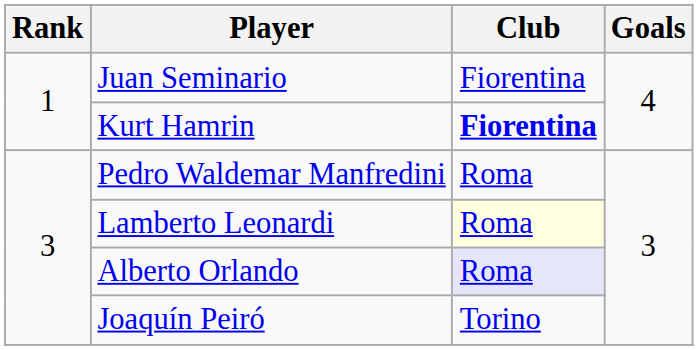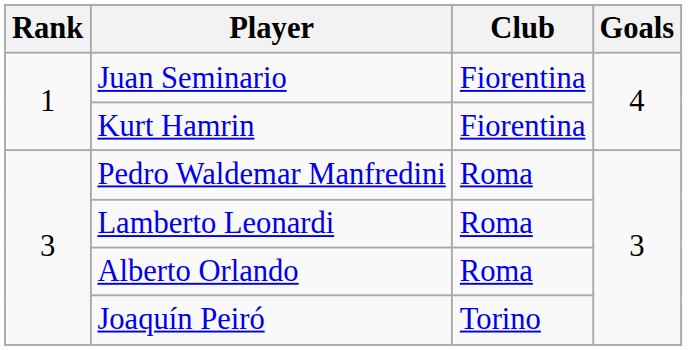(528, 125) bold -> (523, 125) normal
(496, 222) lightyellow background -> (496, 222) no background
(496, 271) lavender background -> (496, 271) no background
